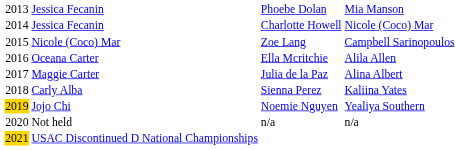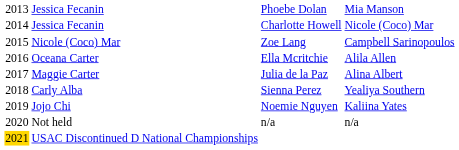(376, 90) Kaliina Yates -> (385, 90) Yealiya Southern
(17, 106) gold background -> (17, 106) no background
(385, 106) Yealiya Southern -> (376, 106) Kaliina Yates
